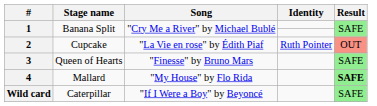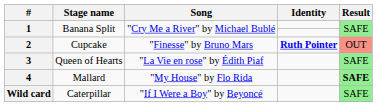(201, 45) "La Vie en rose" by Édith Piaf -> (201, 45) "Finesse" by Bruno Mars
(306, 45) normal -> (309, 45) bold
(201, 61) "Finesse" by Bruno Mars -> (201, 61) "La Vie en rose" by Édith Piaf
